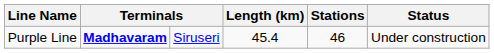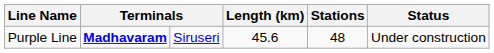(265, 37) 45.4 -> (265, 37) 45.6
(338, 37) 46 -> (338, 37) 48
